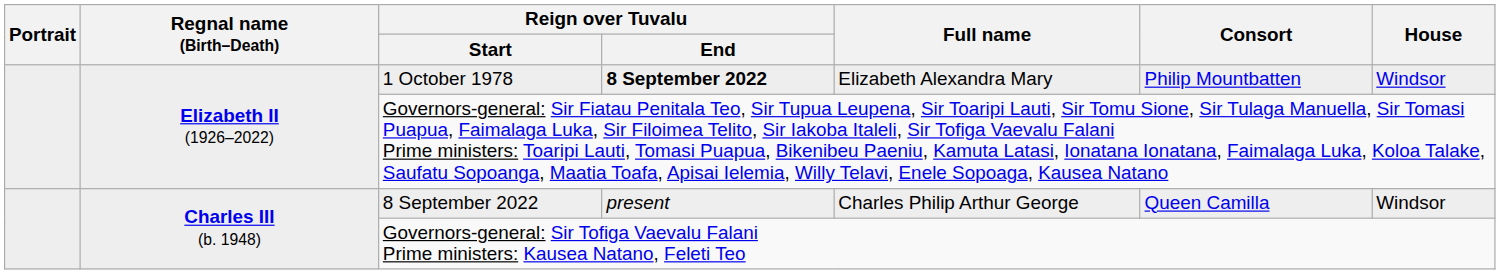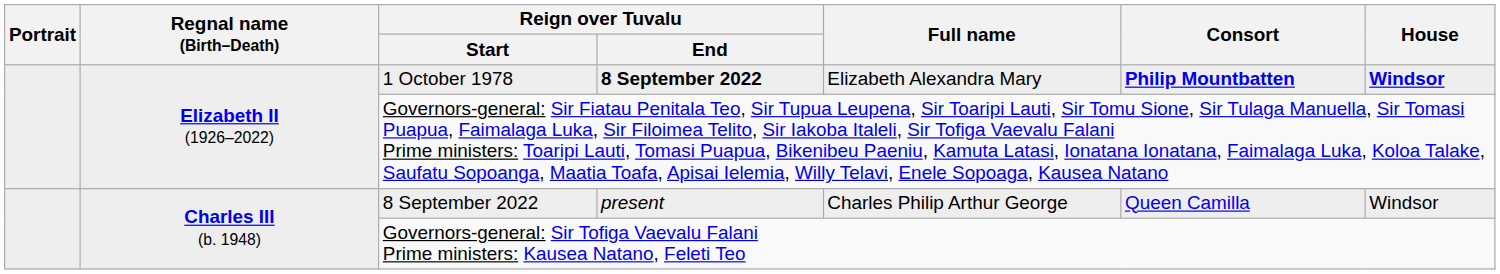(1223, 79) normal -> (1210, 79) bold
(1411, 79) normal -> (1407, 79) bold
